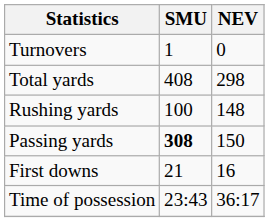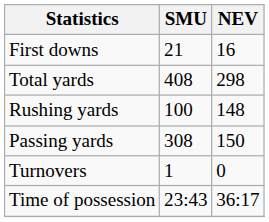rows swapped: (54, 170) <-> (48, 49)
(178, 140) bold -> (178, 140) normal
